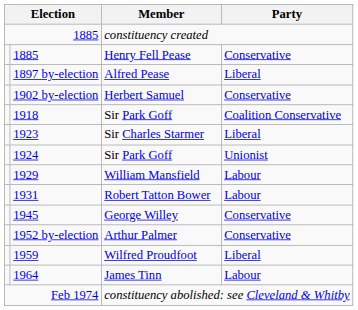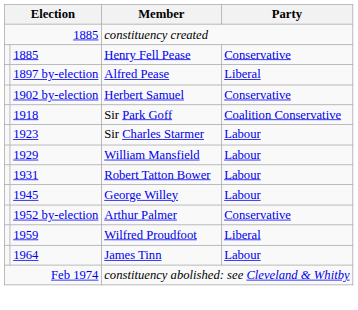(242, 134) Liberal -> (242, 134) Labour
- row: (26, 154)
(258, 214) Conservative -> (242, 194) Labour
